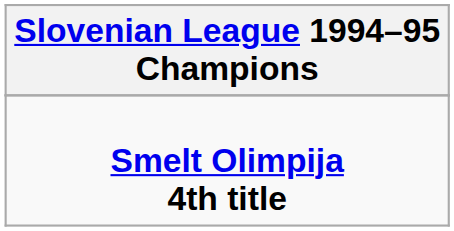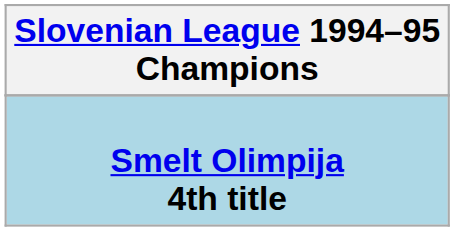(227, 178) no background -> (227, 178) lightblue background
